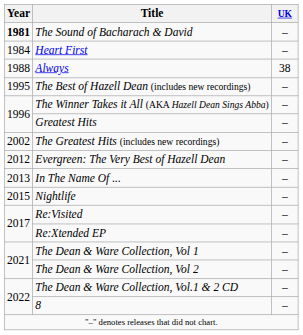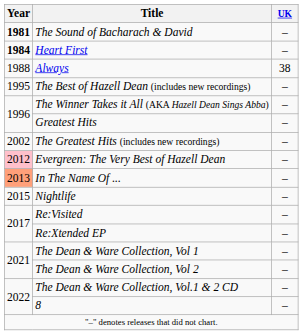(19, 50) normal -> (19, 50) bold
(19, 159) no background -> (19, 159) pink background
(19, 178) no background -> (19, 178) lightsalmon background
